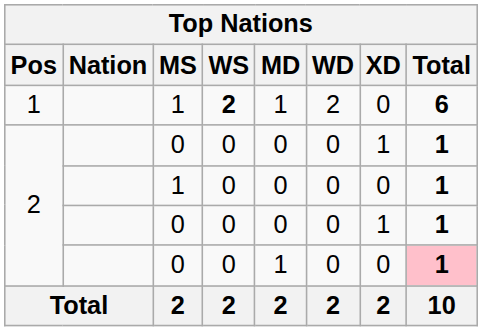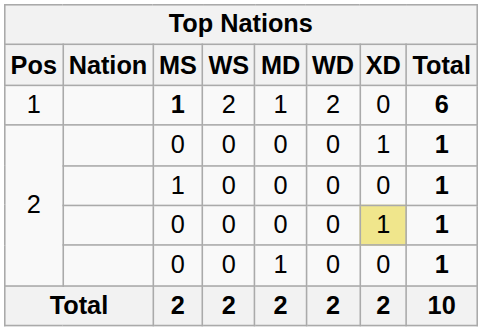(178, 104) normal -> (178, 104) bold
(229, 104) bold -> (229, 104) normal
(383, 225) no background -> (383, 225) khaki background
(442, 265) pink background -> (442, 265) no background
